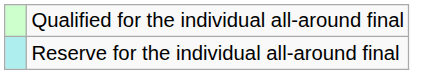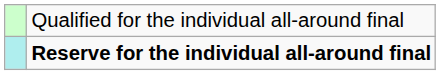(215, 52) normal -> (231, 52) bold
